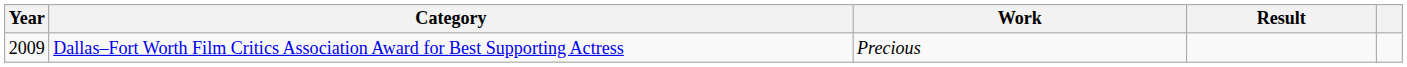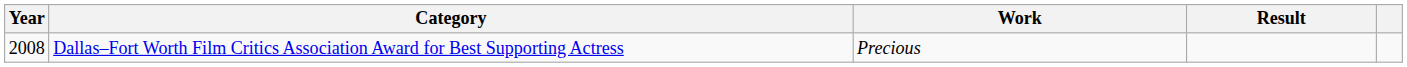(27, 47) 2009 -> (27, 47) 2008
